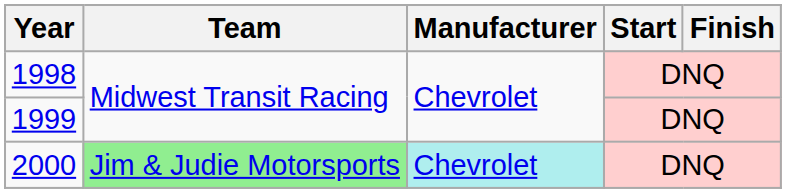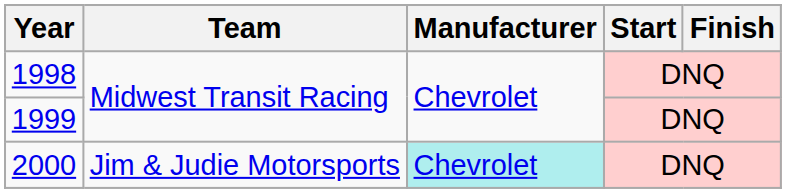(245, 165) lightgreen background -> (245, 165) no background
